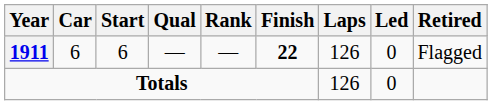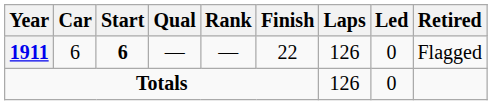(123, 52) normal -> (123, 52) bold
(288, 52) bold -> (288, 52) normal
